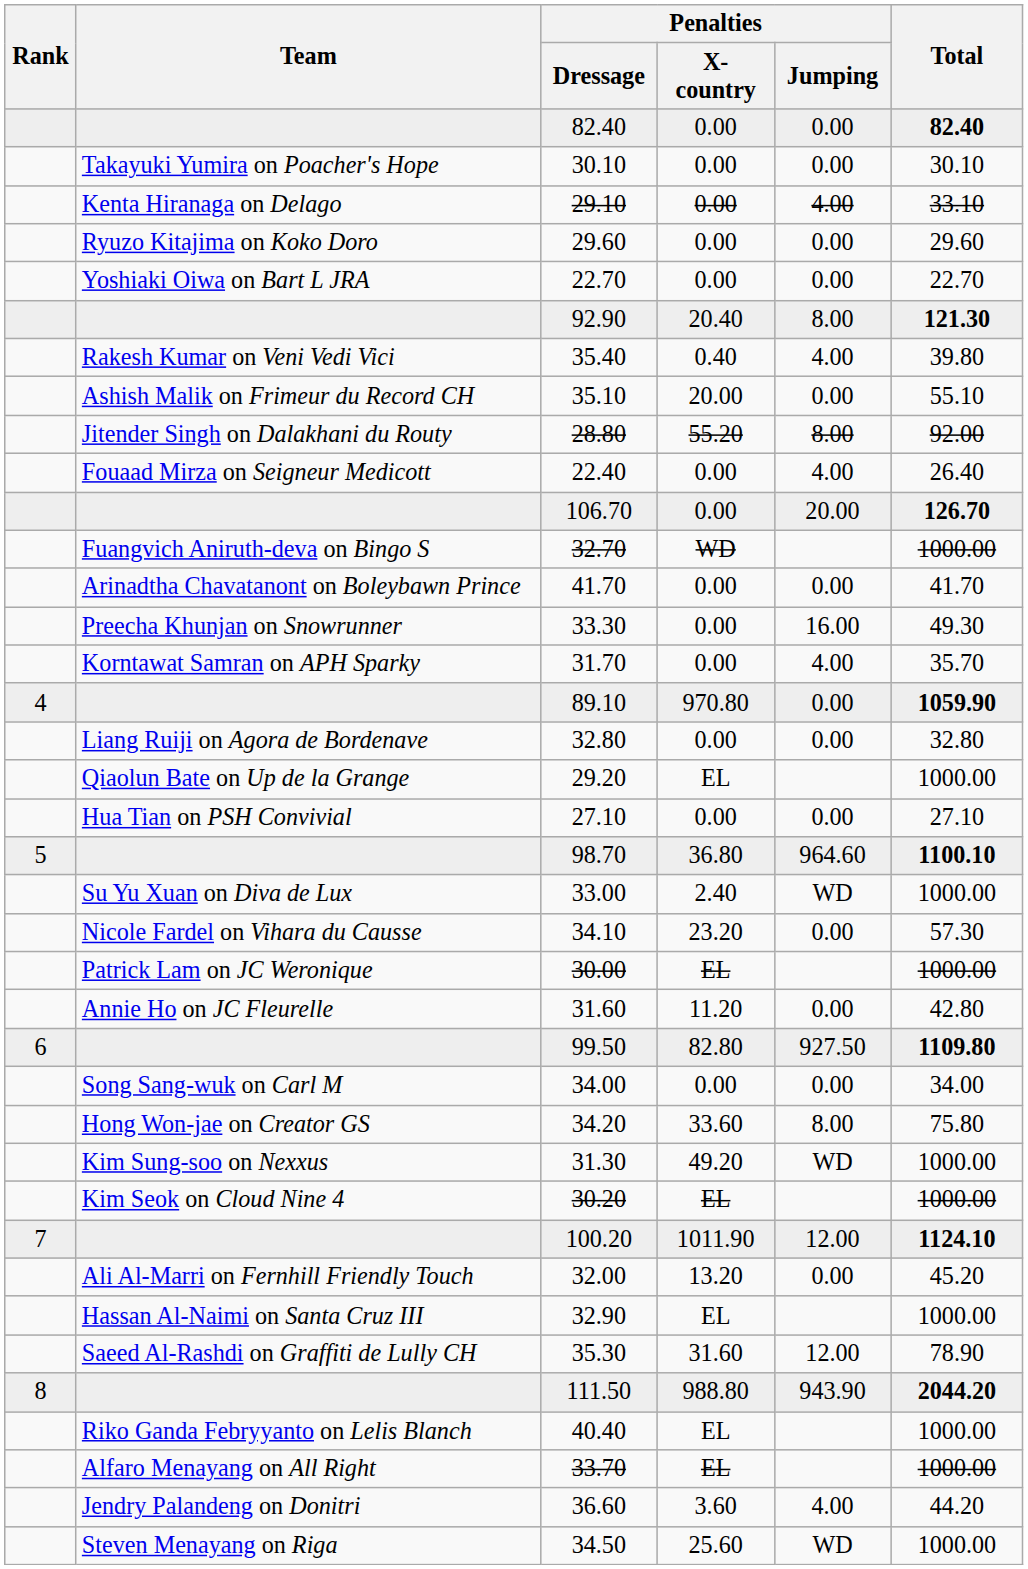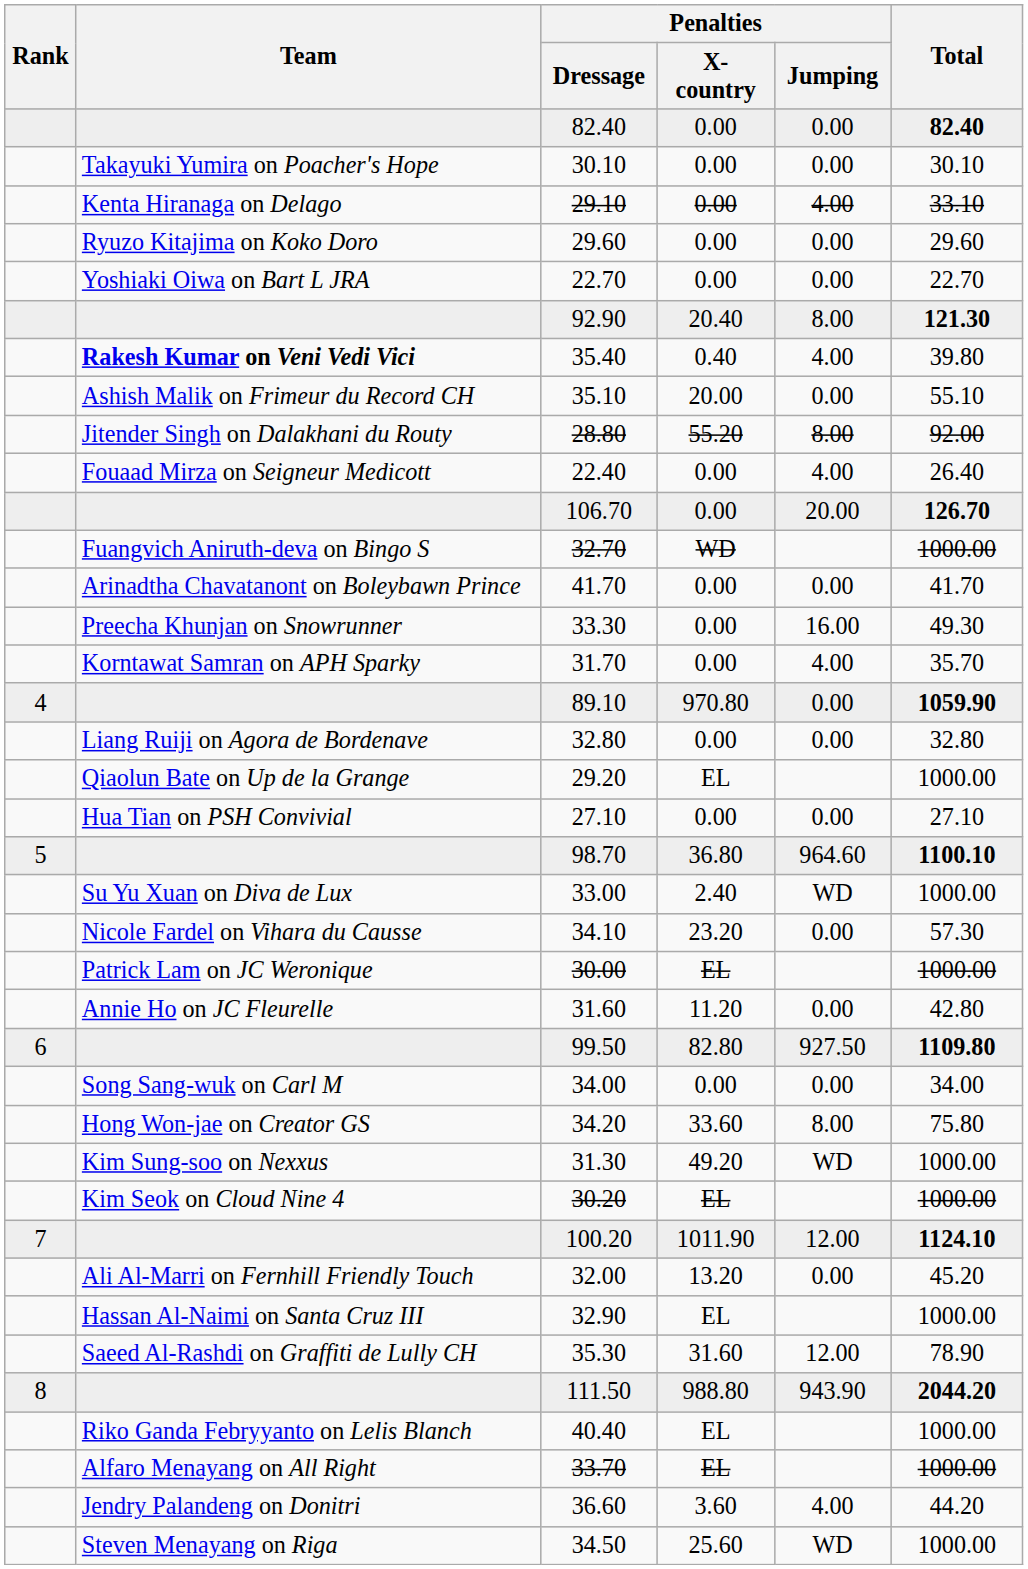(238, 357) normal -> (248, 357) bold
